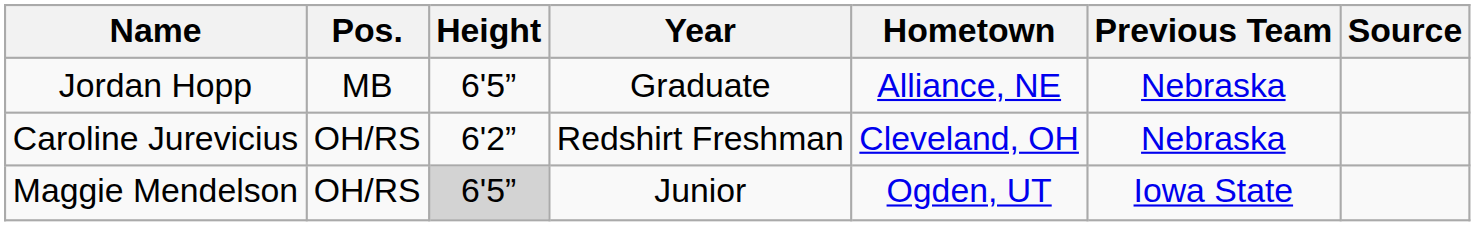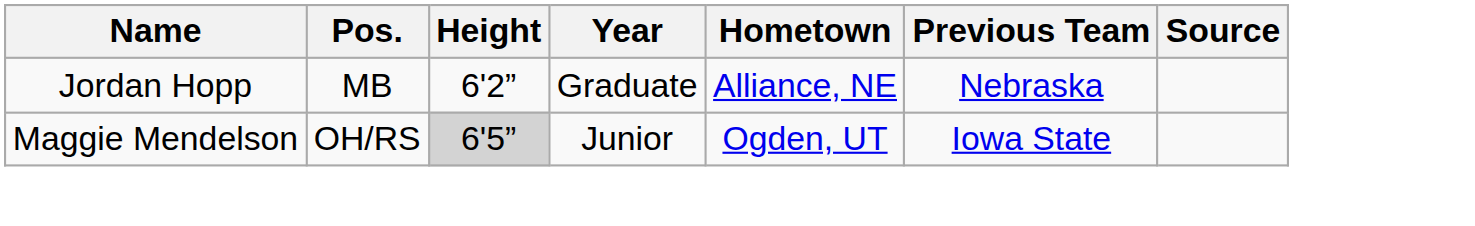(489, 84) 6'5” -> (489, 84) 6'2”
- row: (155, 138)
